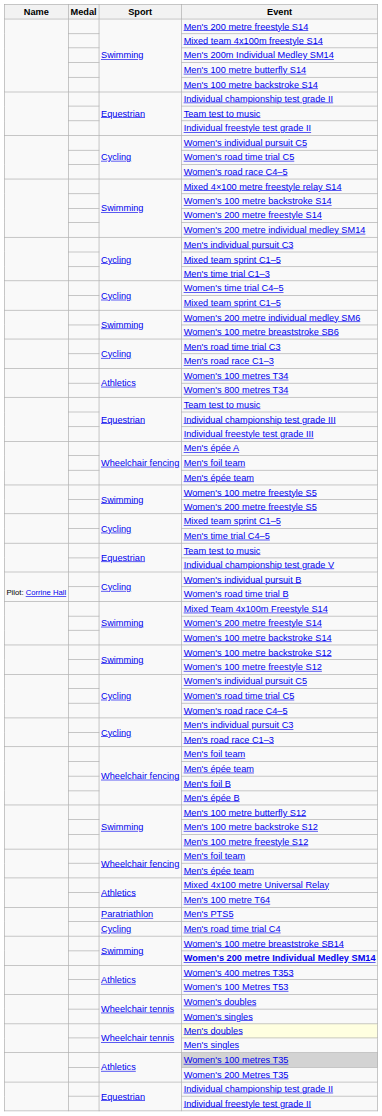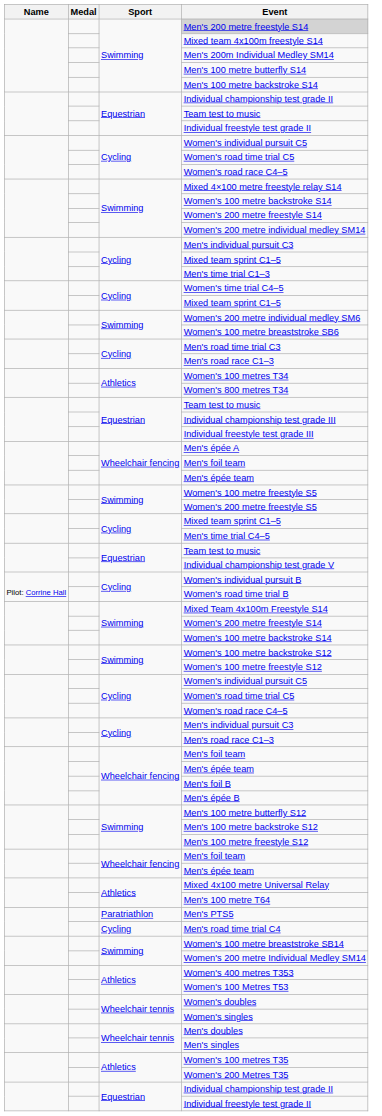(246, 27) no background -> (246, 27) lightgrey background
(280, 958) bold -> (275, 958) normal
(213, 1031) lightyellow background -> (213, 1031) no background
(236, 1060) lightgrey background -> (236, 1060) no background
